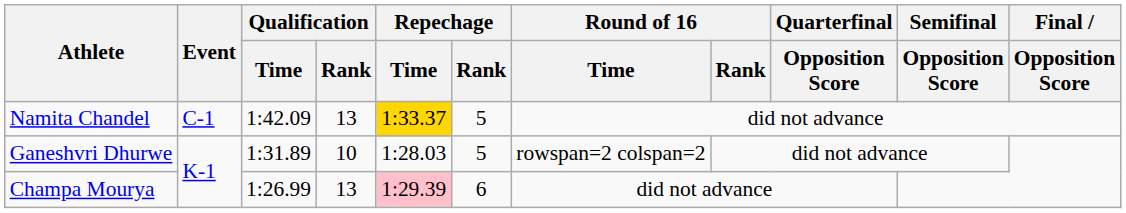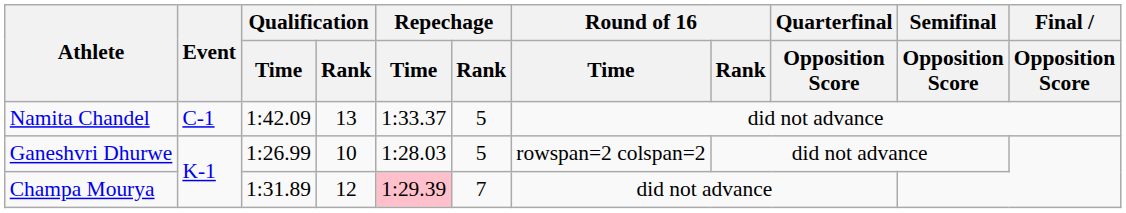(414, 118) gold background -> (414, 118) no background
(279, 154) 1:31.89 -> (279, 154) 1:26.99
(279, 189) 1:26.99 -> (279, 189) 1:31.89
(346, 189) 13 -> (346, 189) 12
(481, 189) 6 -> (481, 189) 7
